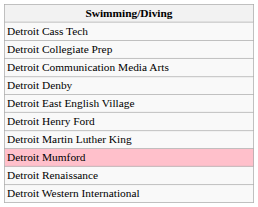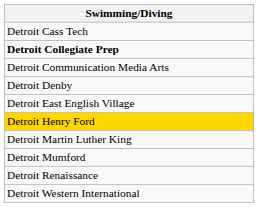(60, 49) normal -> (63, 49) bold
(51, 121) no background -> (51, 121) gold background
(46, 157) pink background -> (46, 157) no background
